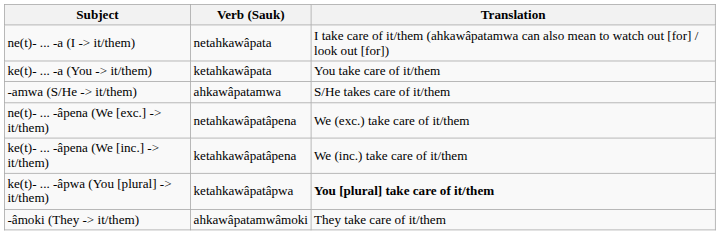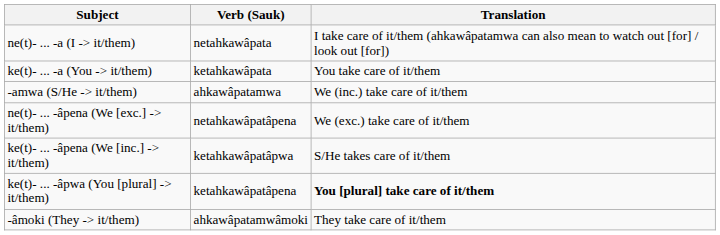(382, 92) S/He takes care of it/them -> (391, 92) We (inc.) take care of it/them
(245, 155) ketahkawâpatâpena -> (243, 155) ketahkawâpatâpwa
(391, 155) We (inc.) take care of it/them -> (382, 155) S/He takes care of it/them
(243, 191) ketahkawâpatâpwa -> (245, 191) ketahkawâpatâpena
